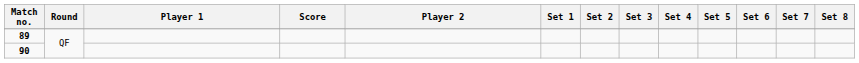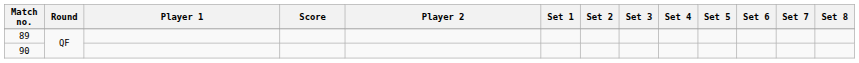(24, 36) bold -> (24, 36) normal
(24, 51) bold -> (24, 51) normal
